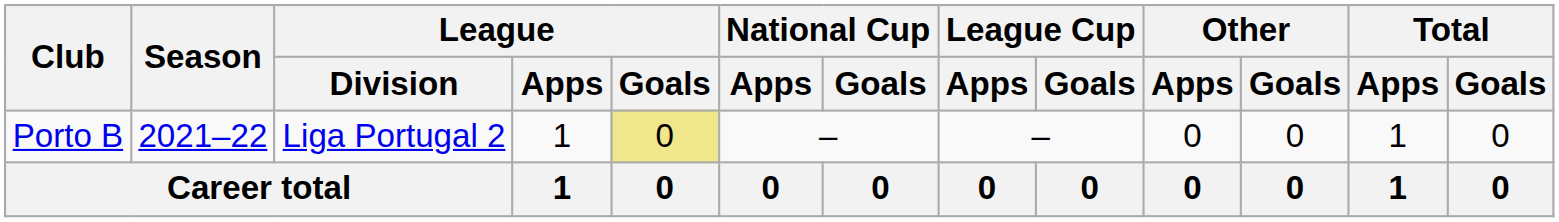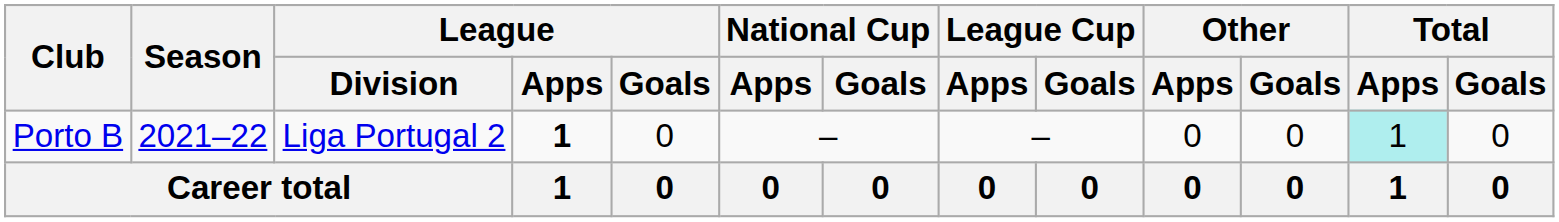(562, 135) normal -> (562, 135) bold
(665, 135) khaki background -> (665, 135) no background
(1398, 135) no background -> (1398, 135) paleturquoise background
